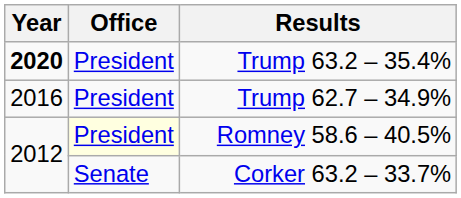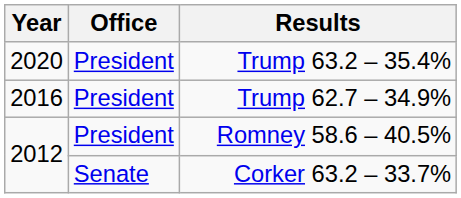(37, 60) bold -> (37, 60) normal
(124, 135) lightyellow background -> (124, 135) no background
